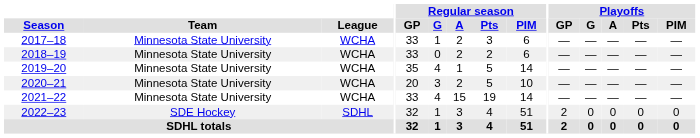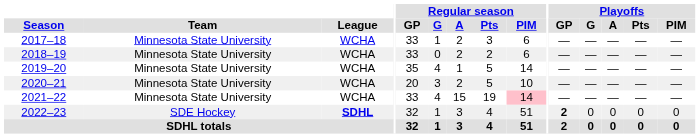(526, 97) no background -> (526, 97) pink background
(358, 112) normal -> (358, 112) bold
(564, 112) normal -> (564, 112) bold
